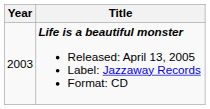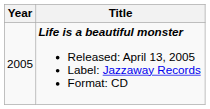(20, 63) 2003 -> (20, 63) 2005
